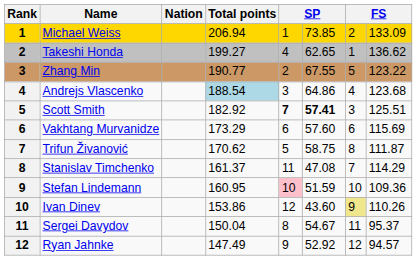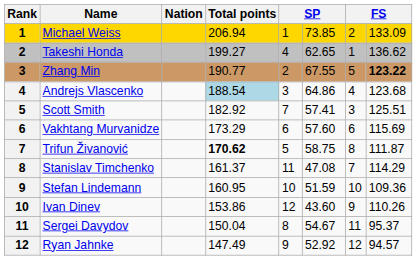(387, 71) normal -> (387, 71) bold
(285, 110) bold -> (285, 110) normal
(320, 110) bold -> (320, 110) normal
(227, 149) normal -> (227, 149) bold
(289, 187) pink background -> (289, 187) no background
(352, 206) khaki background -> (352, 206) no background
